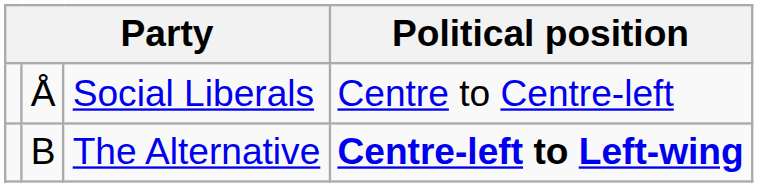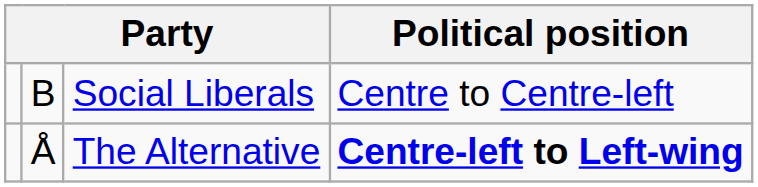(43, 92) Å -> (43, 92) B
(43, 151) B -> (43, 151) Å
